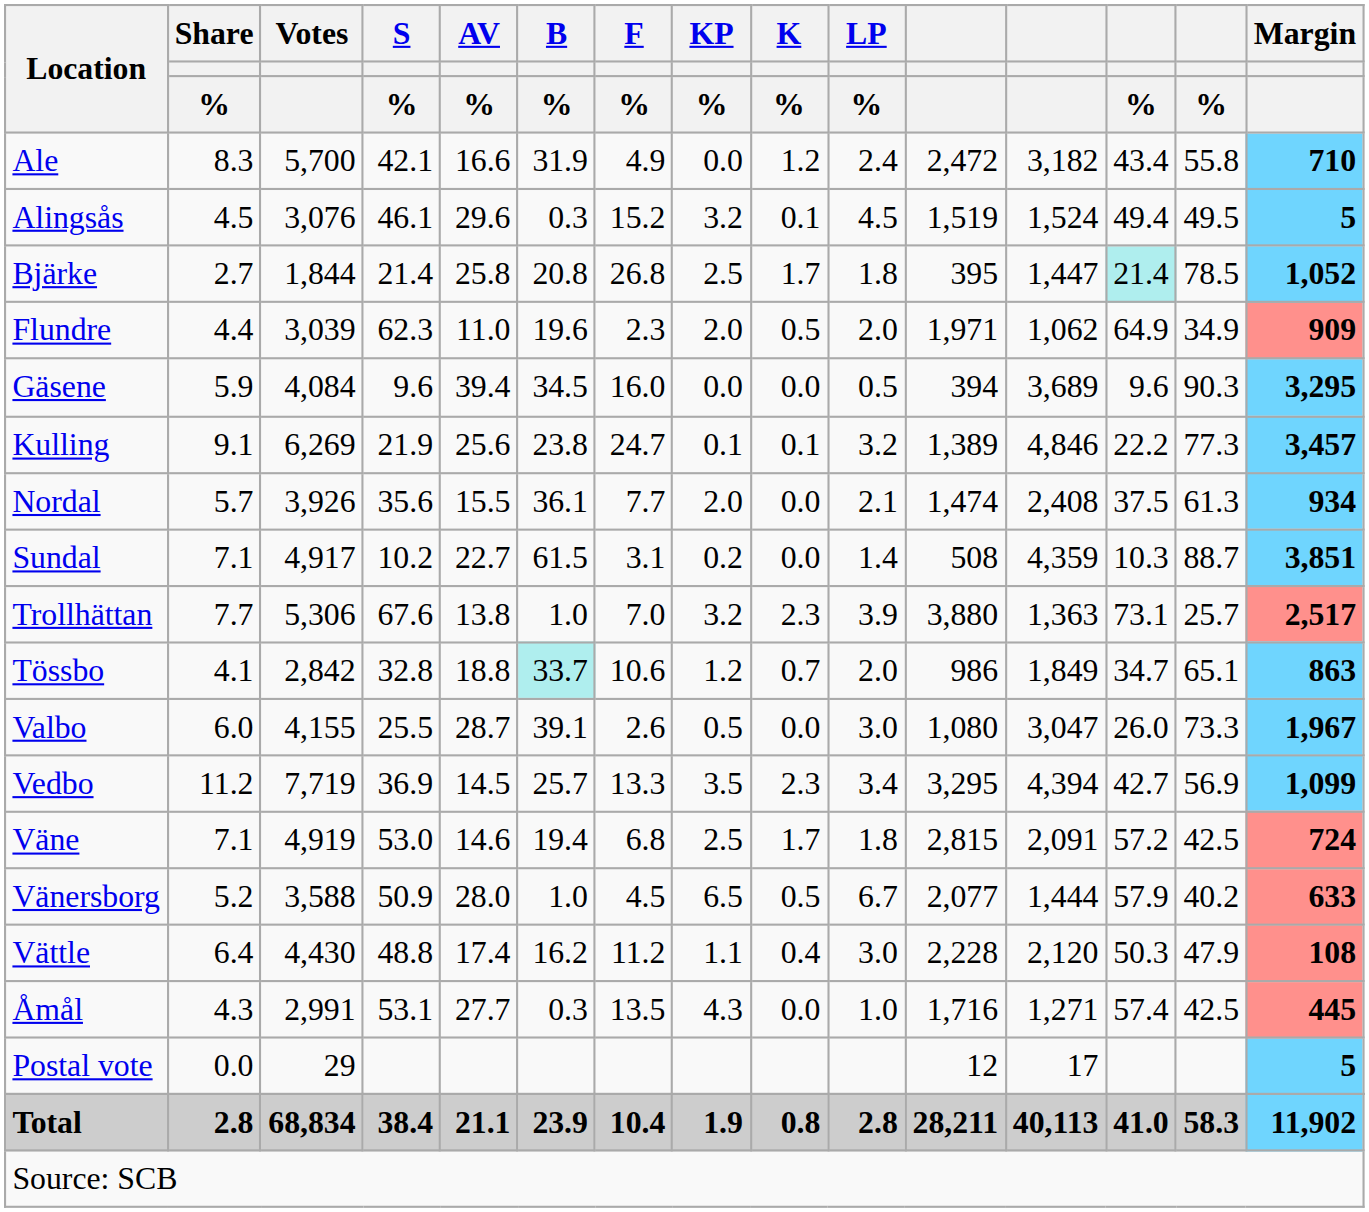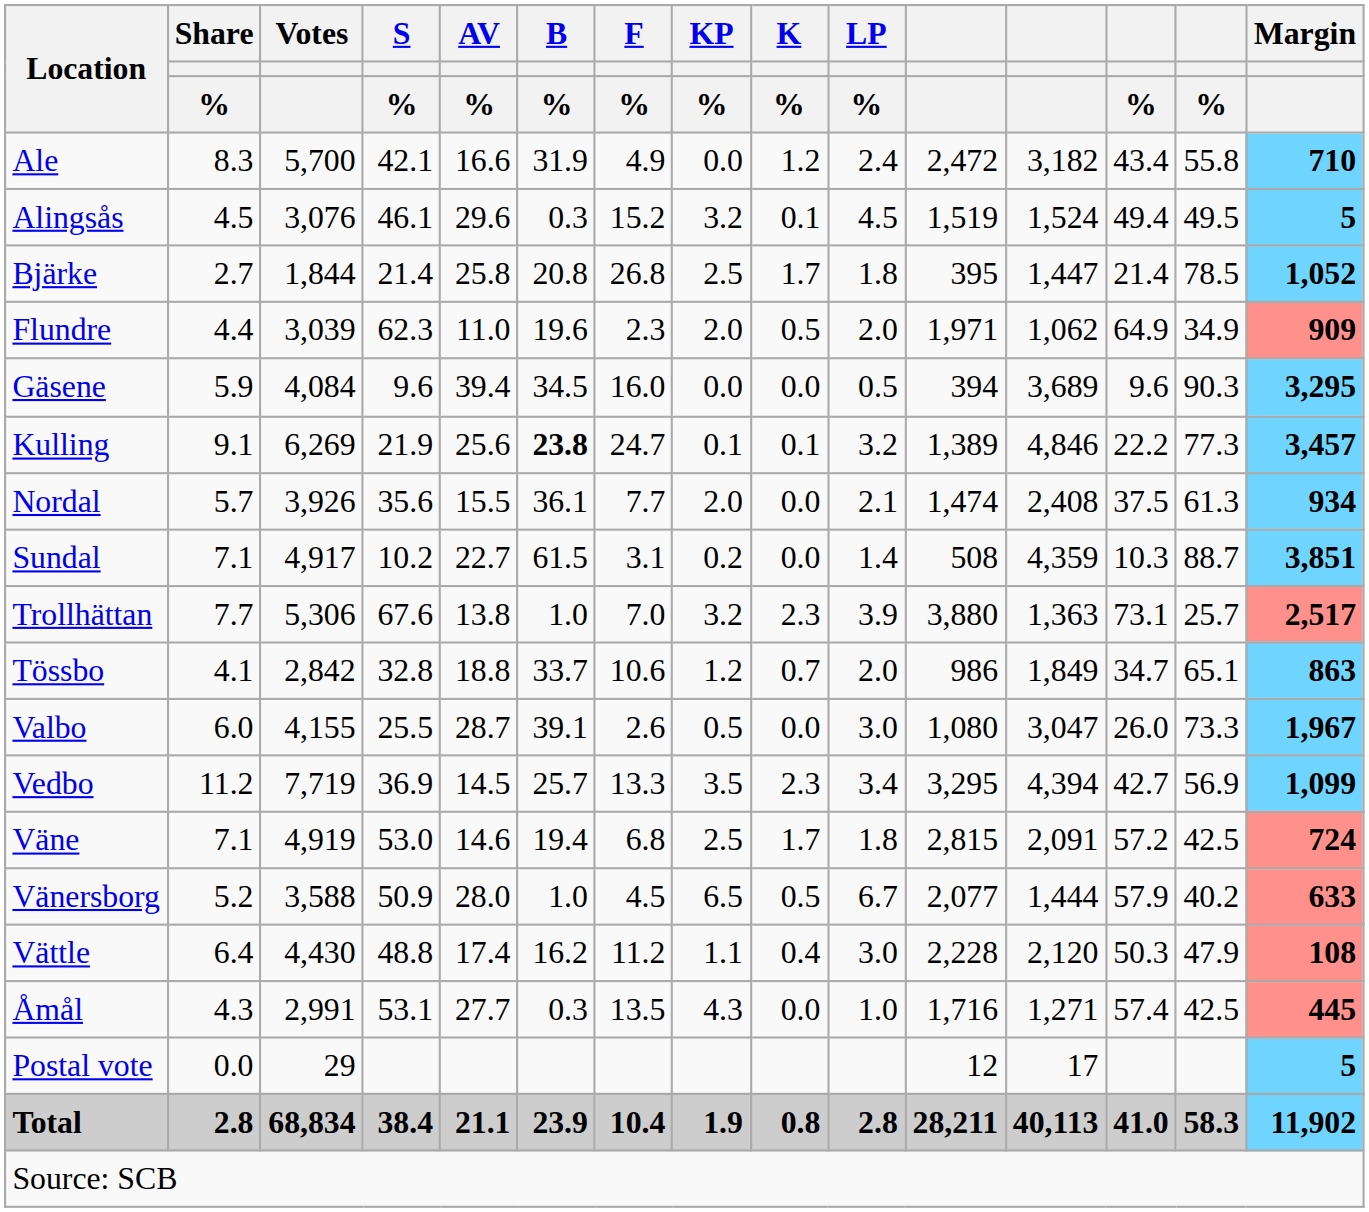(1141, 273) paleturquoise background -> (1141, 273) no background
(560, 443) normal -> (560, 443) bold
(560, 669) paleturquoise background -> (560, 669) no background
